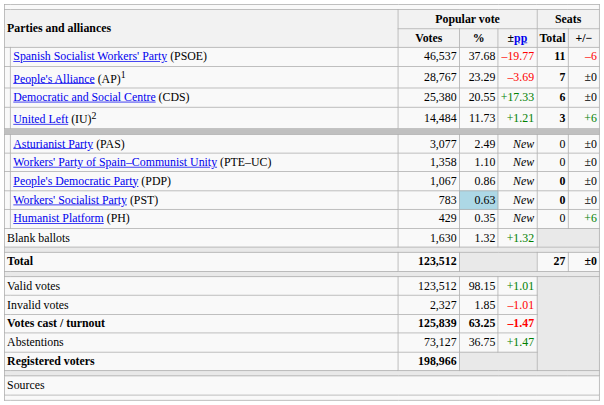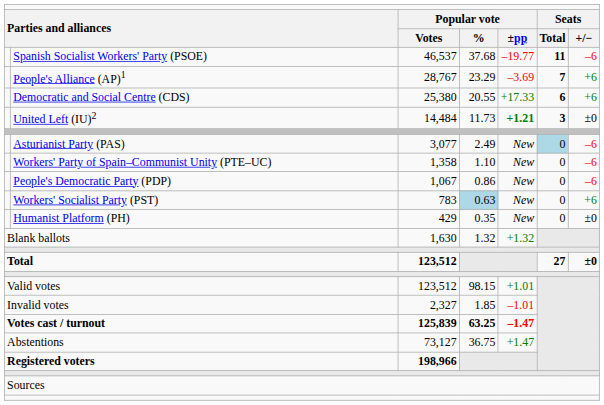(591, 77) ±0 -> (591, 77) +6
(591, 97) ±0 -> (591, 97) +6
(520, 118) normal -> (520, 118) bold
(591, 118) +6 -> (591, 118) ±0
(562, 143) no background -> (562, 143) lightblue background
(591, 143) ±0 -> (591, 143) –6
(591, 162) ±0 -> (591, 162) –6
(562, 181) bold -> (562, 181) normal
(591, 181) ±0 -> (591, 181) –6
(562, 200) bold -> (562, 200) normal
(591, 200) ±0 -> (591, 200) +6
(591, 218) +6 -> (591, 218) ±0
